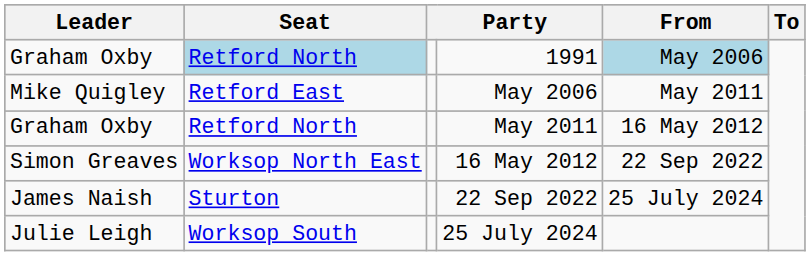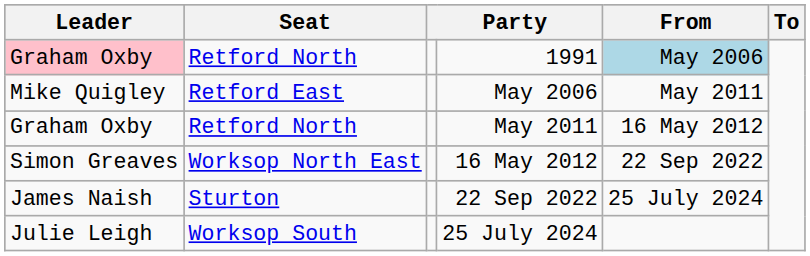(81, 58) no background -> (81, 58) pink background
(273, 58) lightblue background -> (273, 58) no background
